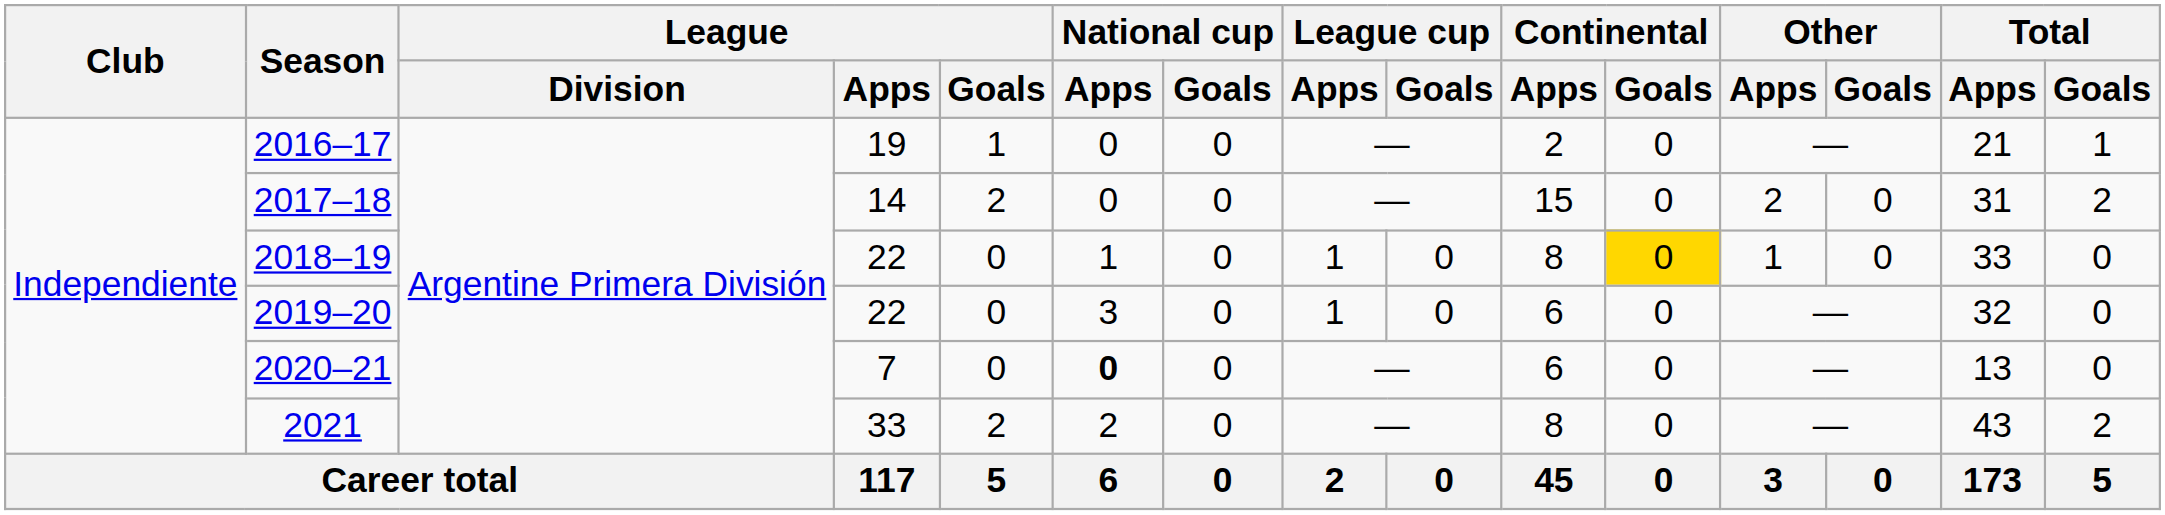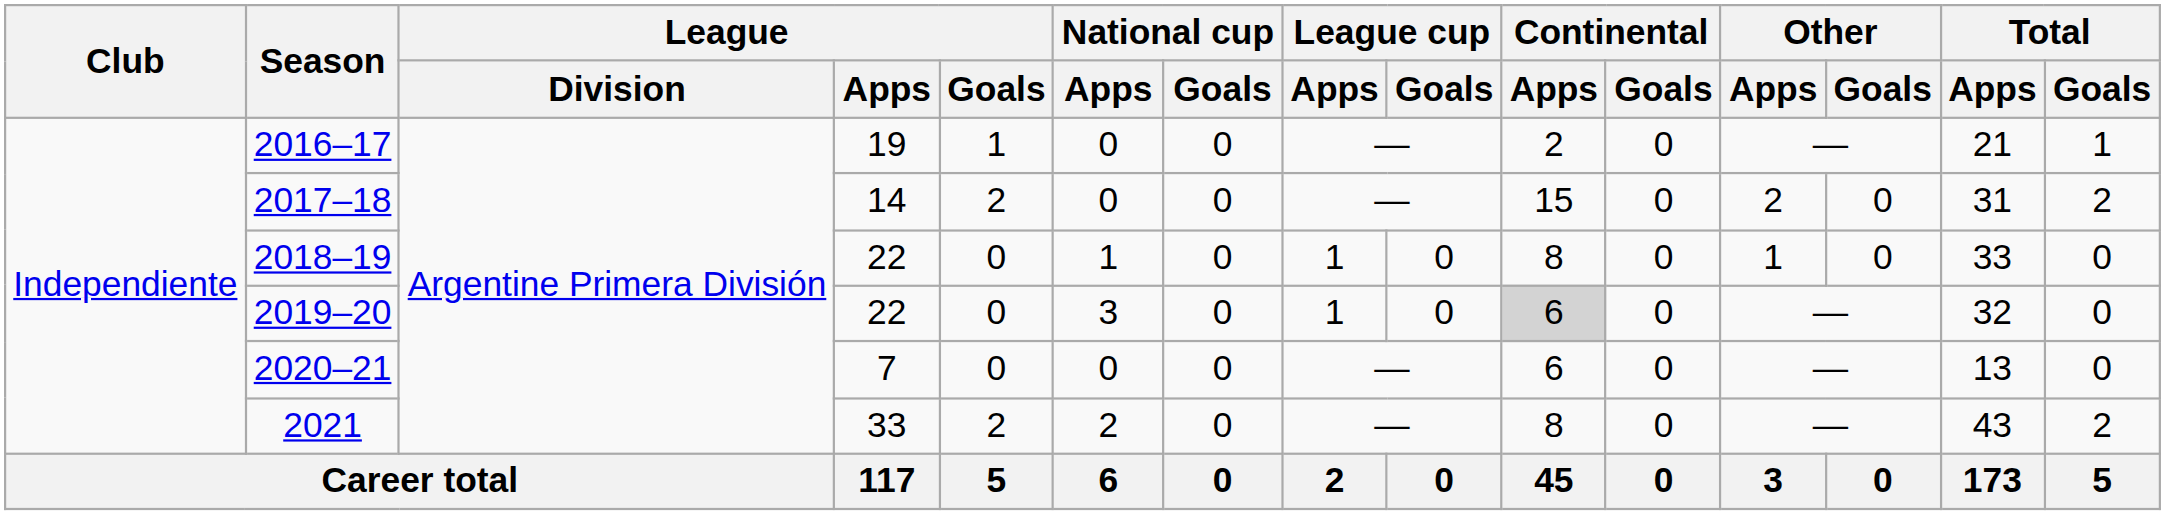(1663, 256) gold background -> (1663, 256) no background
(1554, 312) no background -> (1554, 312) lightgrey background
(1108, 369) bold -> (1108, 369) normal
